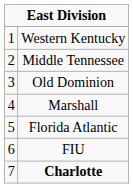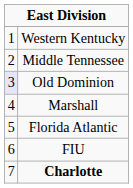(11, 82) no background -> (11, 82) lavender background
